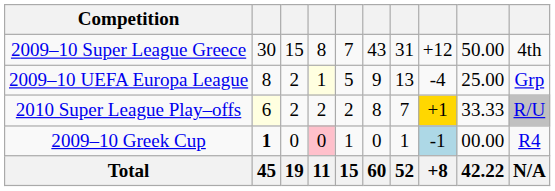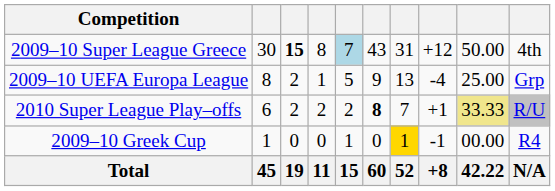(294, 49) normal -> (294, 49) bold
(349, 49) no background -> (349, 49) lightblue background
(322, 79) lightyellow background -> (322, 79) no background
(266, 110) lightyellow background -> (266, 110) no background
(377, 110) normal -> (377, 110) bold
(438, 110) gold background -> (438, 110) no background
(483, 110) no background -> (483, 110) khaki background
(266, 140) bold -> (266, 140) normal
(322, 140) pink background -> (322, 140) no background
(405, 140) no background -> (405, 140) gold background
(438, 140) lightblue background -> (438, 140) no background
